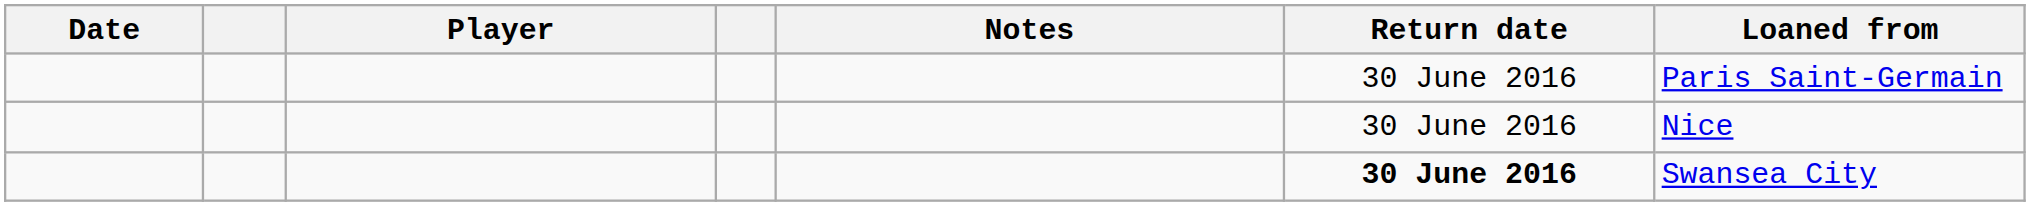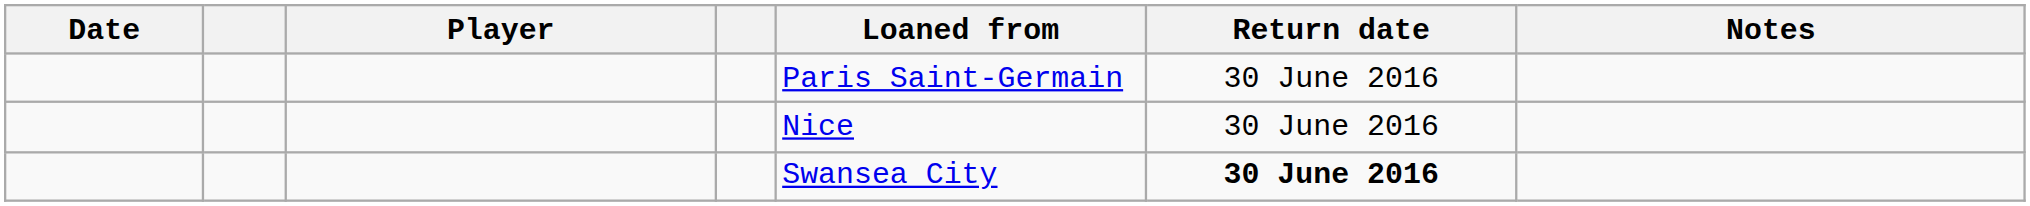columns swapped: (1840, 30) <-> (1029, 30)
